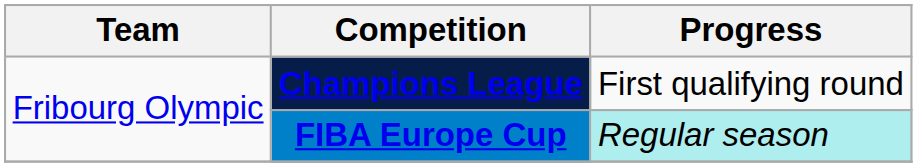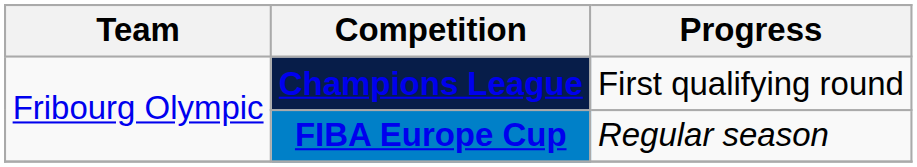(713, 135) paleturquoise background -> (713, 135) no background
